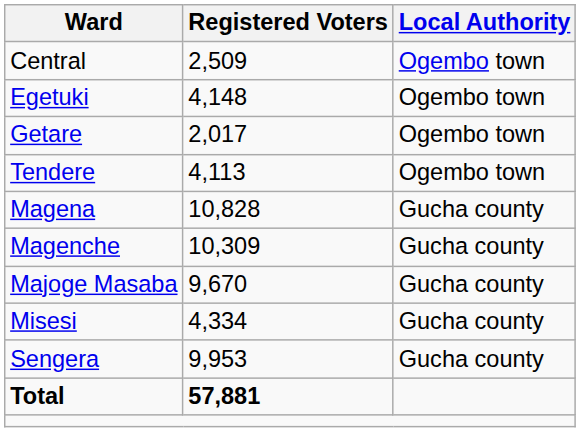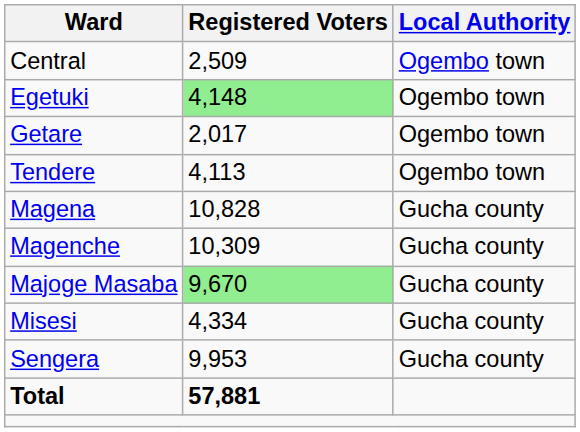(218, 97) no background -> (218, 97) lightgreen background
(218, 284) no background -> (218, 284) lightgreen background
